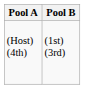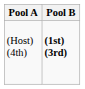(55, 46) normal -> (56, 46) bold
